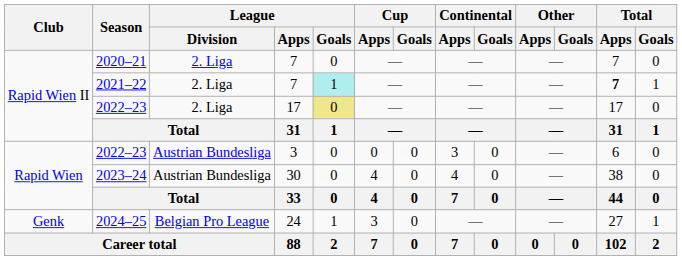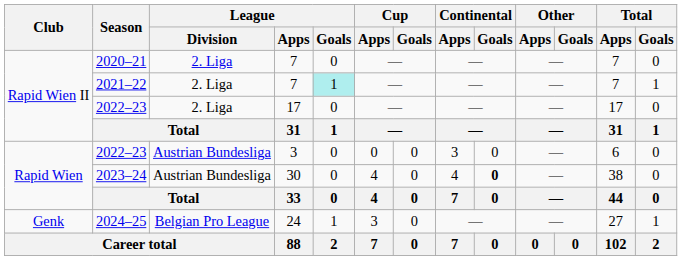(616, 84) bold -> (616, 84) normal
(334, 107) khaki background -> (334, 107) no background
(495, 175) normal -> (495, 175) bold
